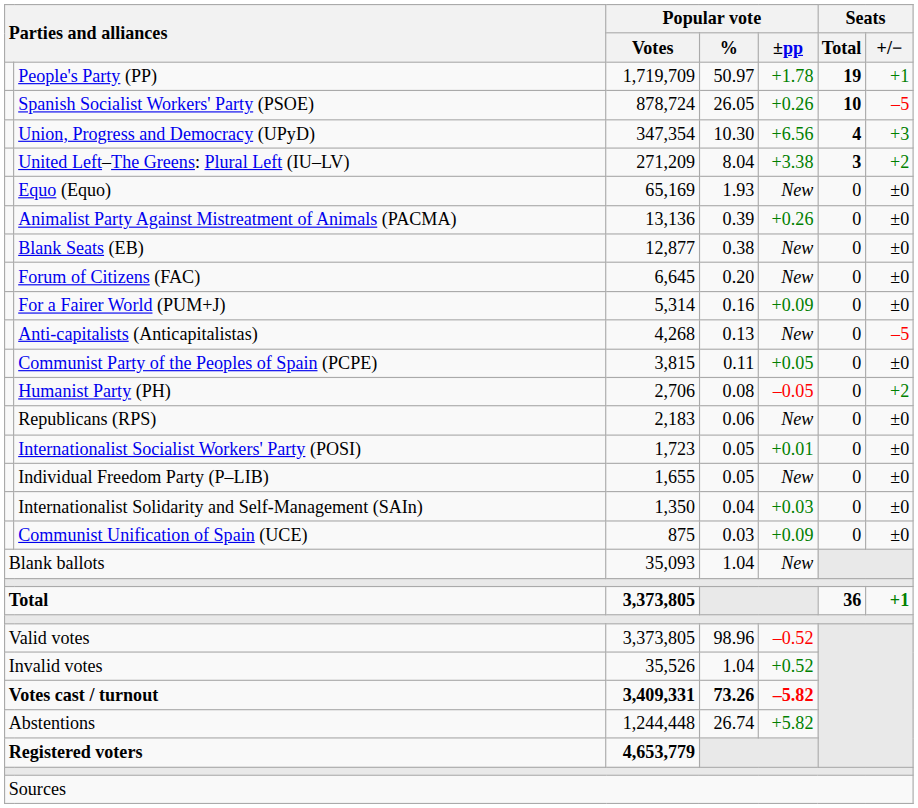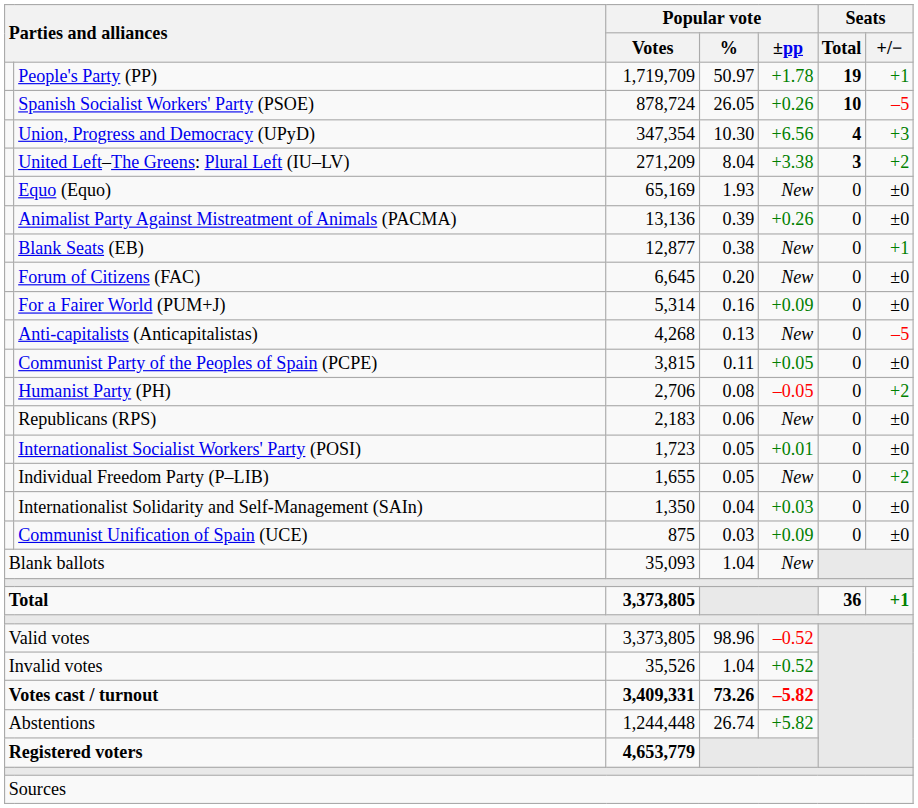(900, 248) ±0 -> (900, 248) +1
(900, 477) ±0 -> (900, 477) +2
